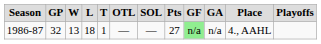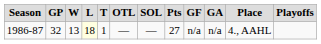(90, 30) no background -> (90, 30) lightyellow background
(194, 30) lightgreen background -> (194, 30) no background
